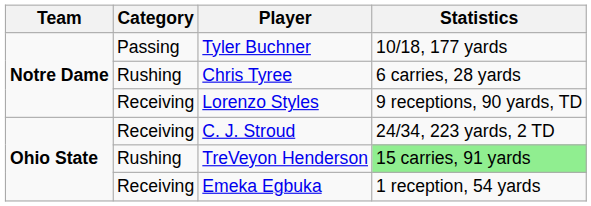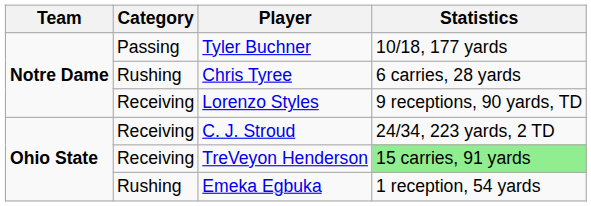(149, 158) Rushing -> (156, 158) Receiving
(156, 186) Receiving -> (149, 186) Rushing
